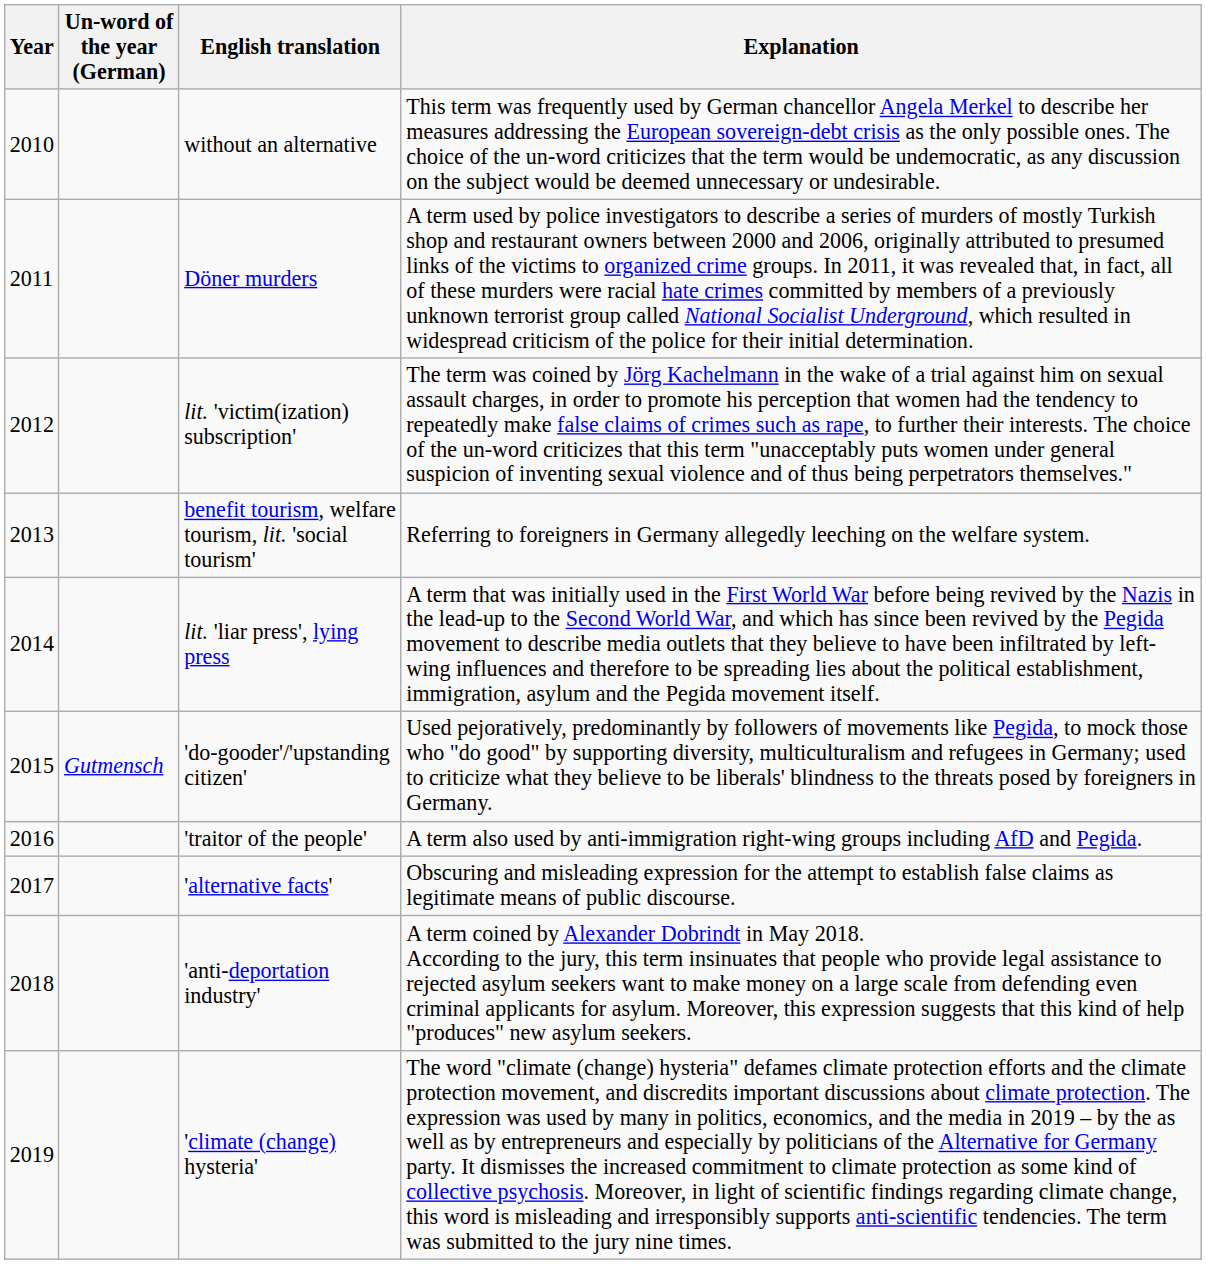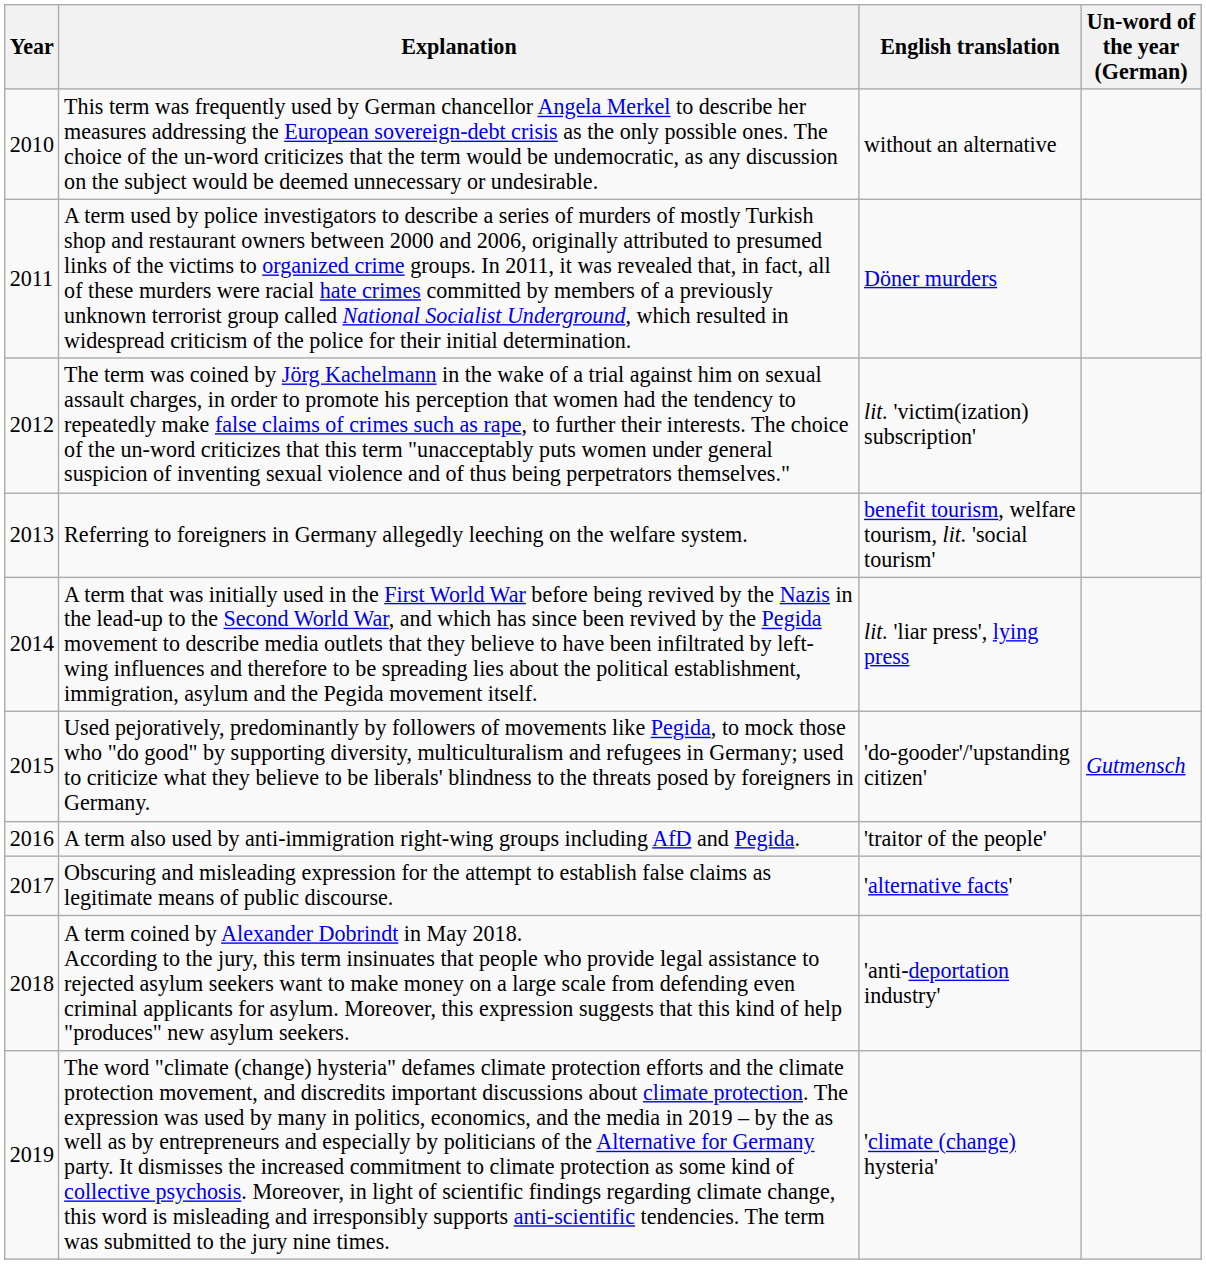columns swapped: (119, 46) <-> (801, 46)
